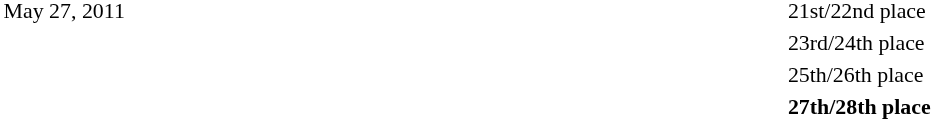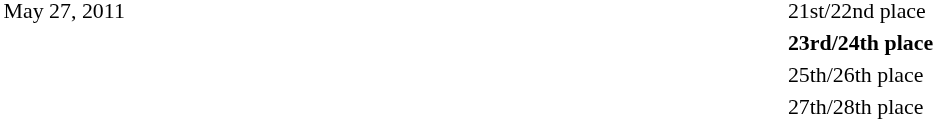(856, 43) normal -> (860, 43) bold
(859, 106) bold -> (856, 106) normal
